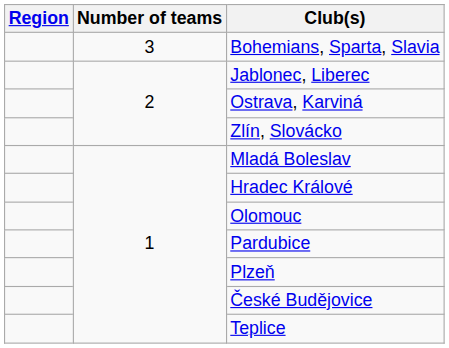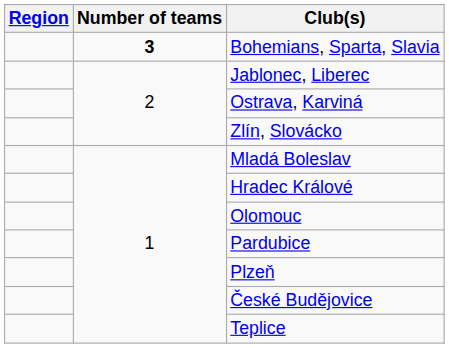(150, 46) normal -> (150, 46) bold
